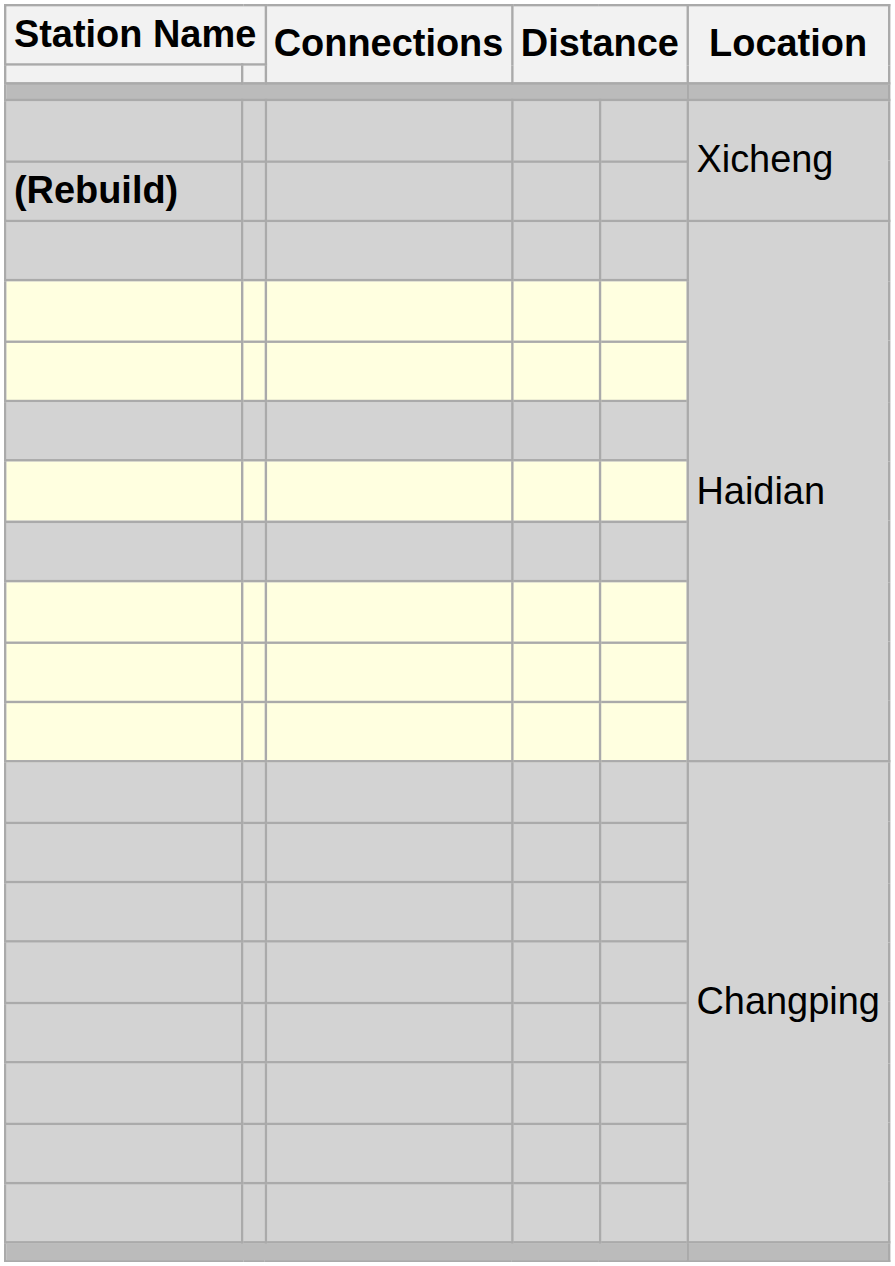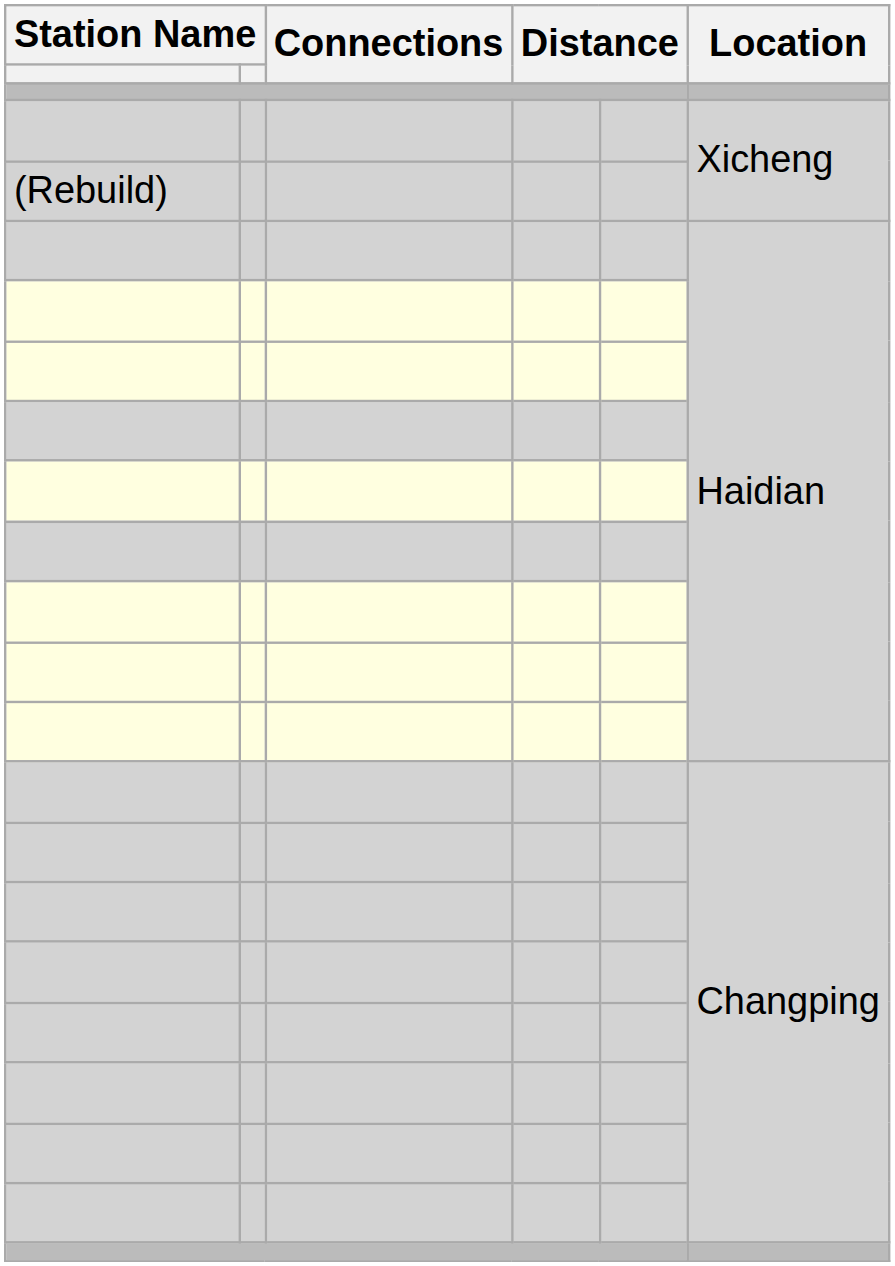(96, 189) bold -> (91, 189) normal
